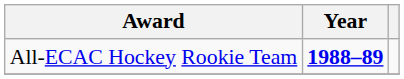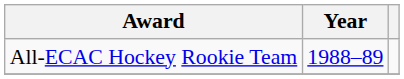(345, 56) bold -> (345, 56) normal
